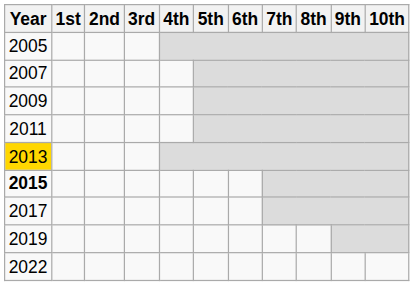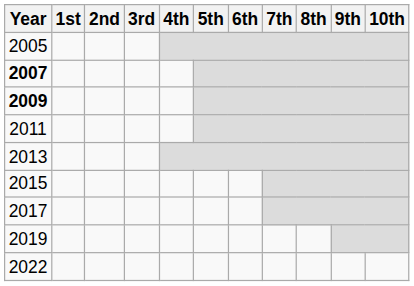(28, 74) normal -> (28, 74) bold
(28, 101) normal -> (28, 101) bold
(28, 156) gold background -> (28, 156) no background
(28, 184) bold -> (28, 184) normal
